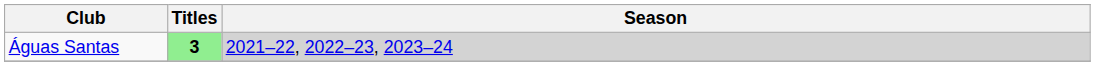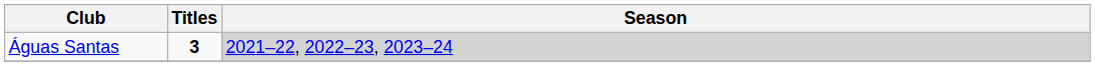(194, 46) lightgreen background -> (194, 46) no background
